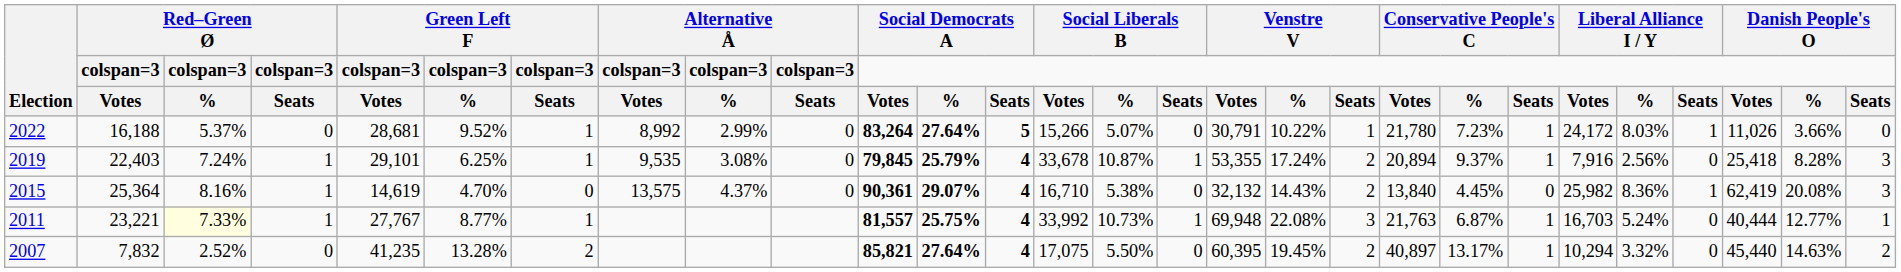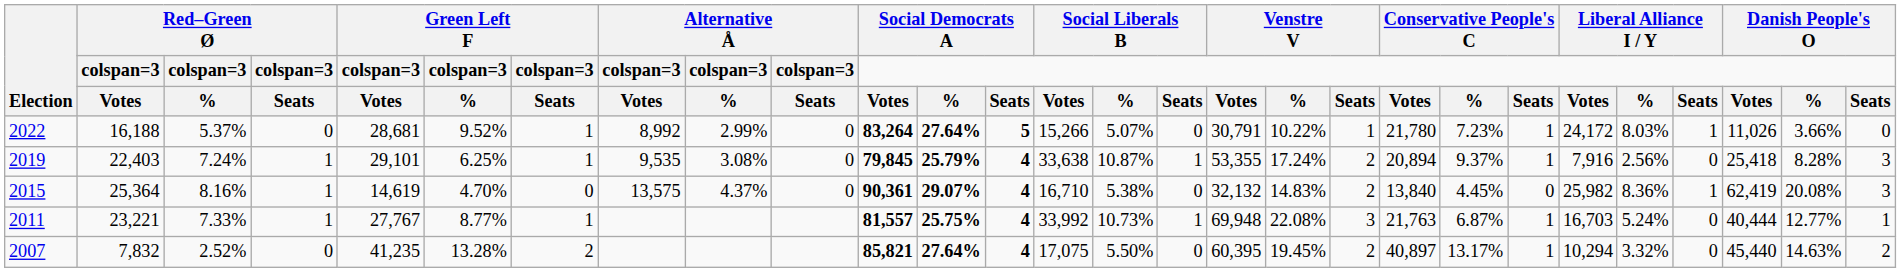(1064, 160) 33,678 -> (1064, 160) 33,638
(1298, 190) 14.43% -> (1298, 190) 14.83%
(223, 220) lightyellow background -> (223, 220) no background
